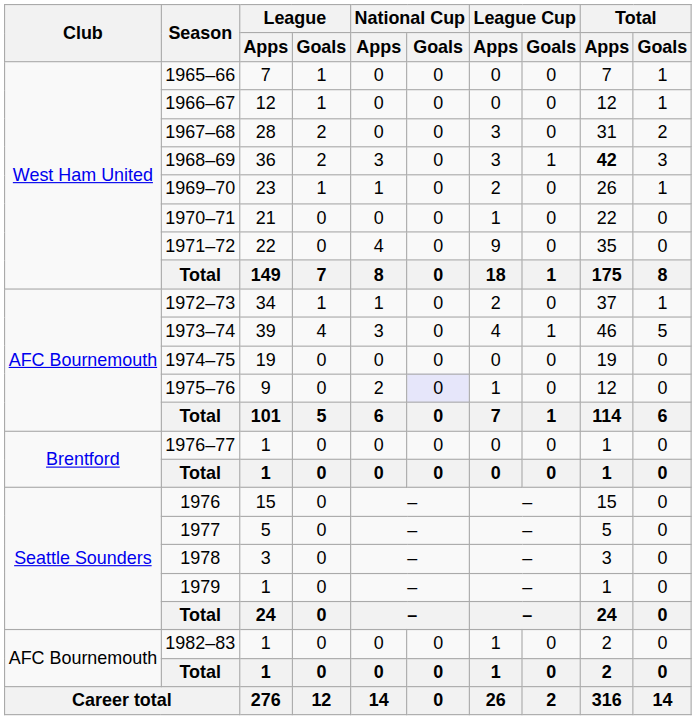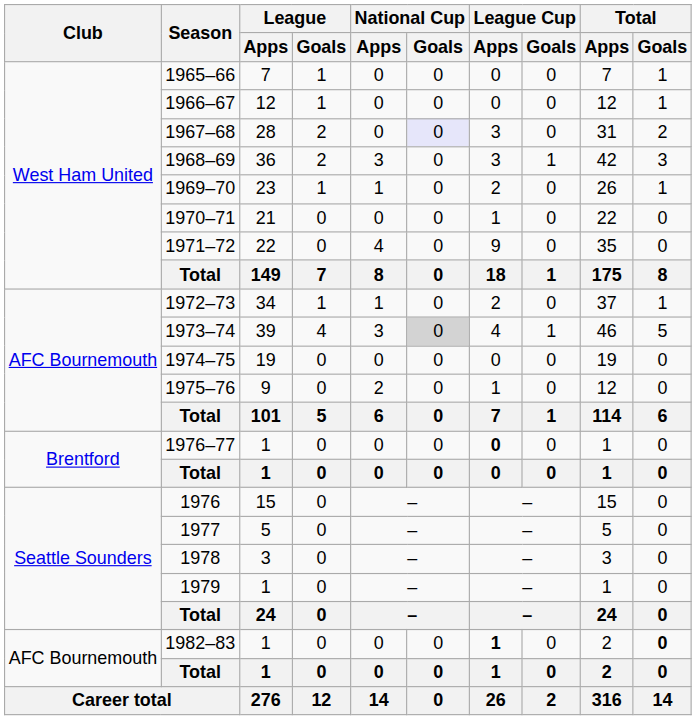(438, 132) no background -> (438, 132) lavender background
(607, 160) bold -> (607, 160) normal
(438, 331) no background -> (438, 331) lightgrey background
(438, 388) lavender background -> (438, 388) no background
(496, 445) normal -> (496, 445) bold
(496, 643) normal -> (496, 643) bold
(662, 643) normal -> (662, 643) bold
